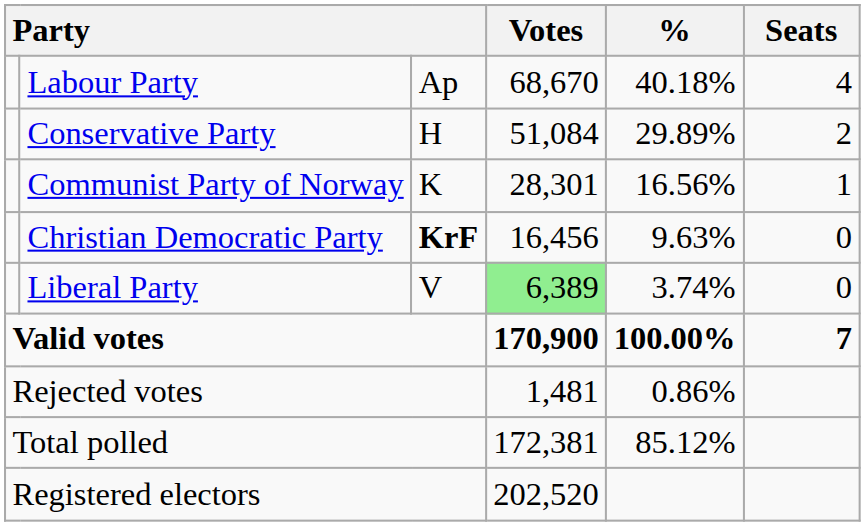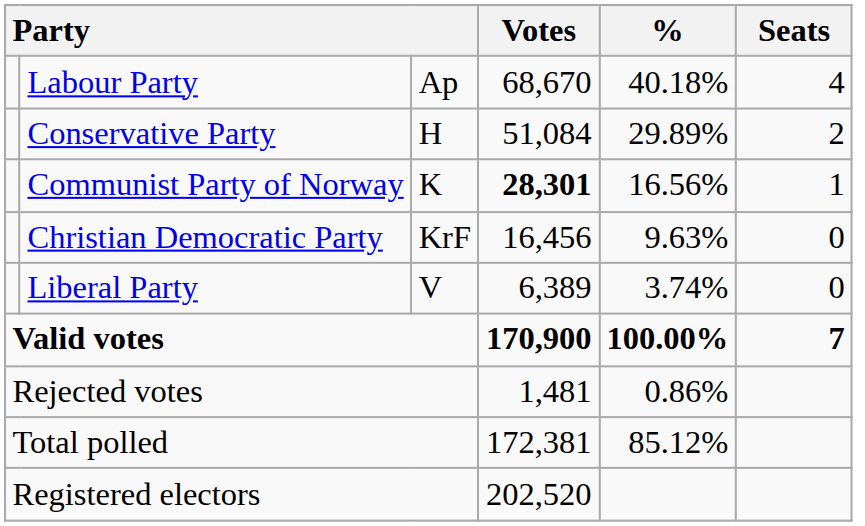(554, 184) normal -> (547, 184) bold
(448, 236) bold -> (445, 236) normal
(562, 287) lightgreen background -> (555, 287) no background
